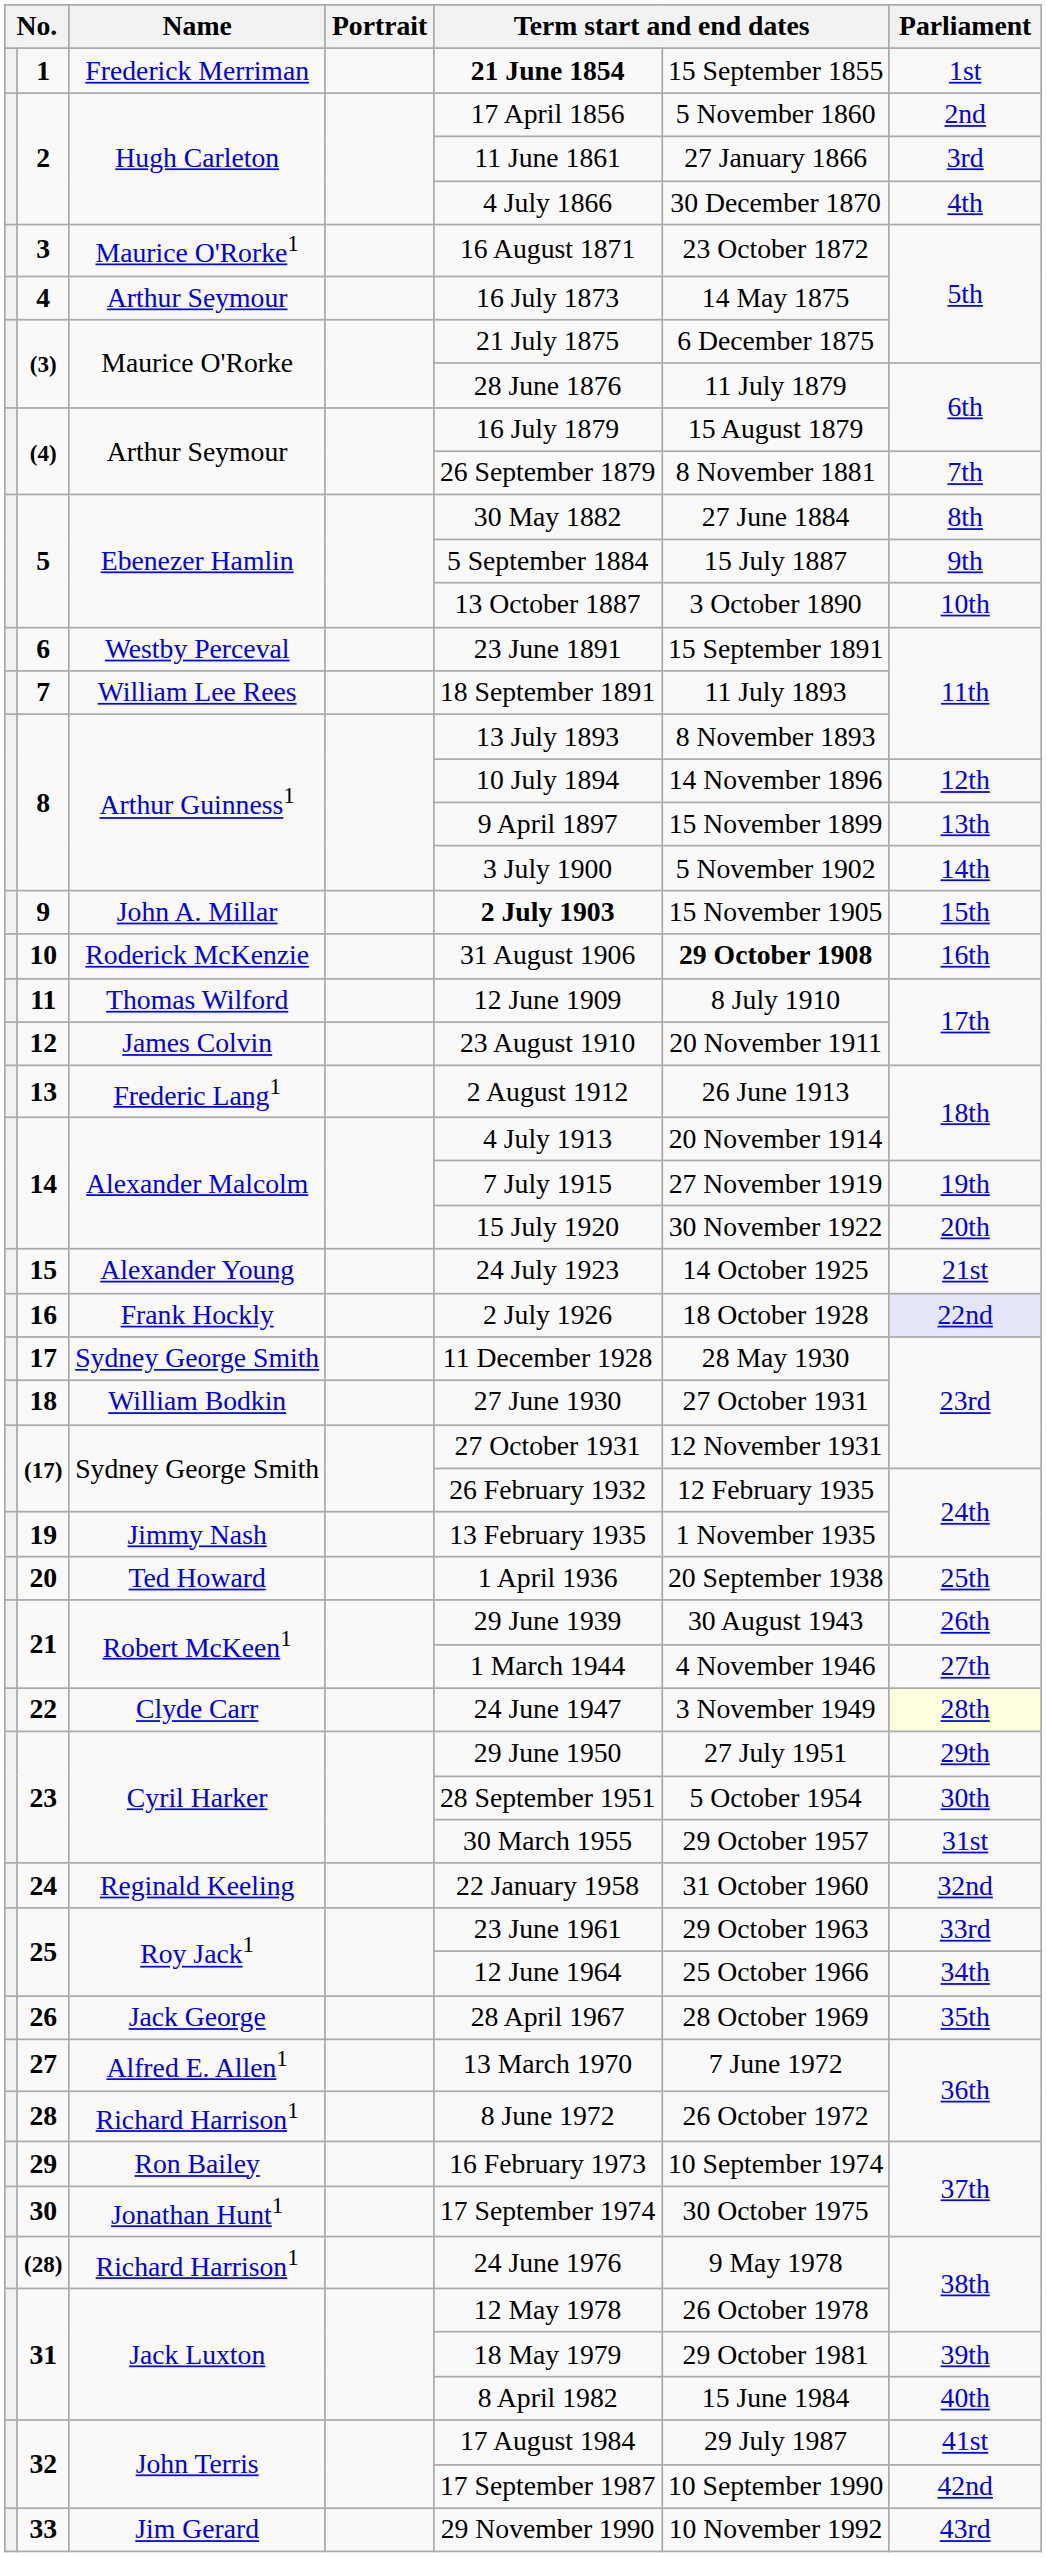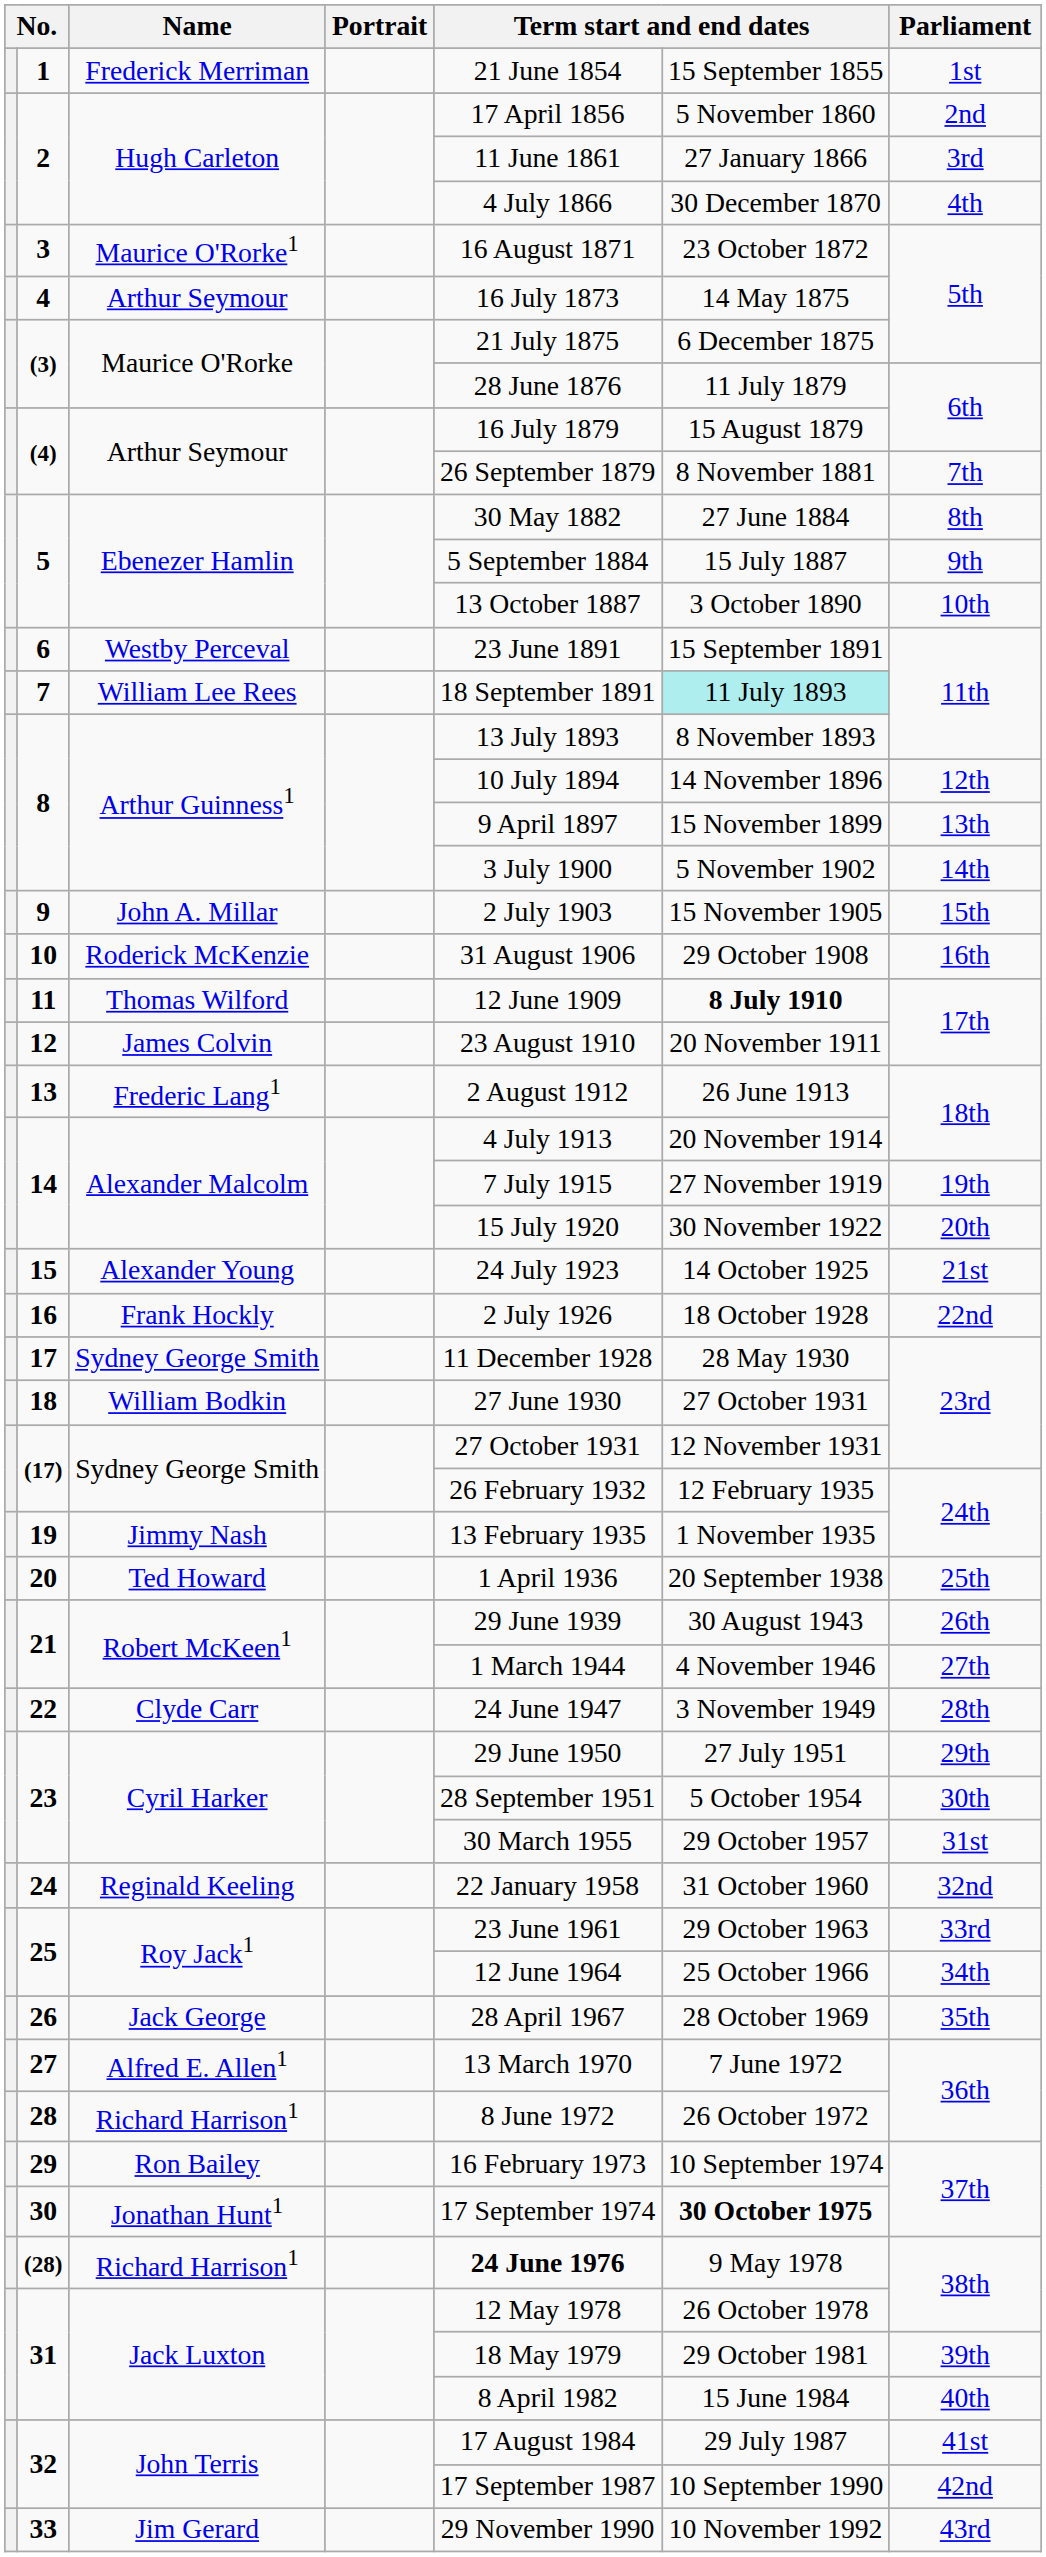(548, 70) bold -> (548, 70) normal
(776, 692) no background -> (776, 692) paleturquoise background
(548, 911) bold -> (548, 911) normal
(776, 955) bold -> (776, 955) normal
(776, 999) normal -> (776, 999) bold
(965, 1314) lavender background -> (965, 1314) no background
(965, 1709) lightyellow background -> (965, 1709) no background
(776, 2211) normal -> (776, 2211) bold
(548, 2262) normal -> (548, 2262) bold
